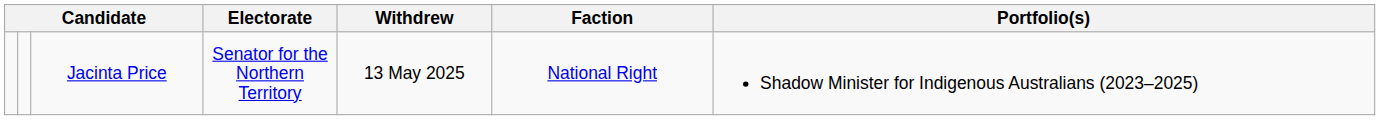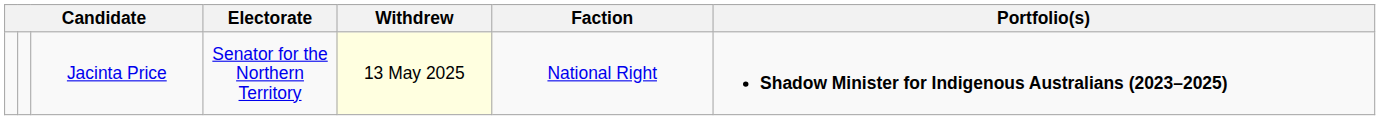(414, 73) no background -> (414, 73) lightyellow background
(1044, 83) normal -> (1044, 83) bold
